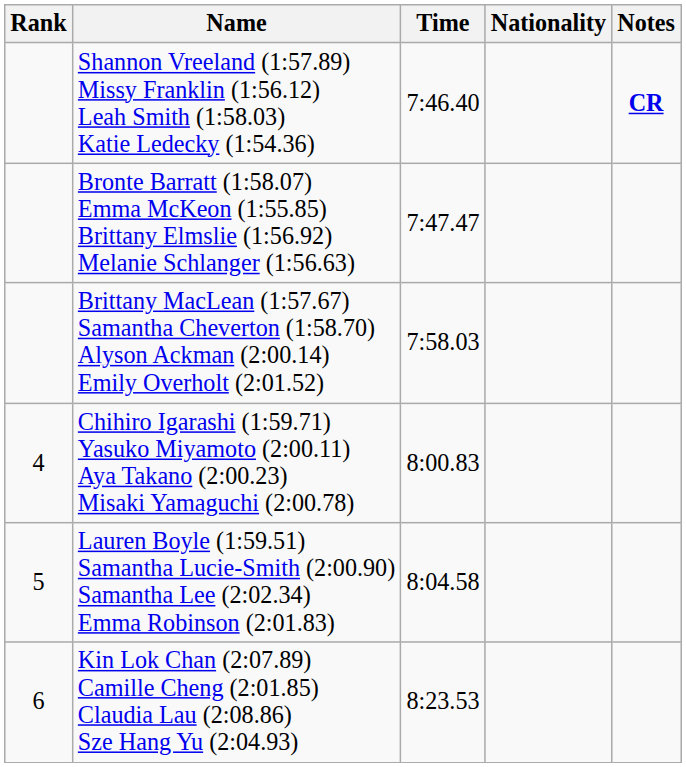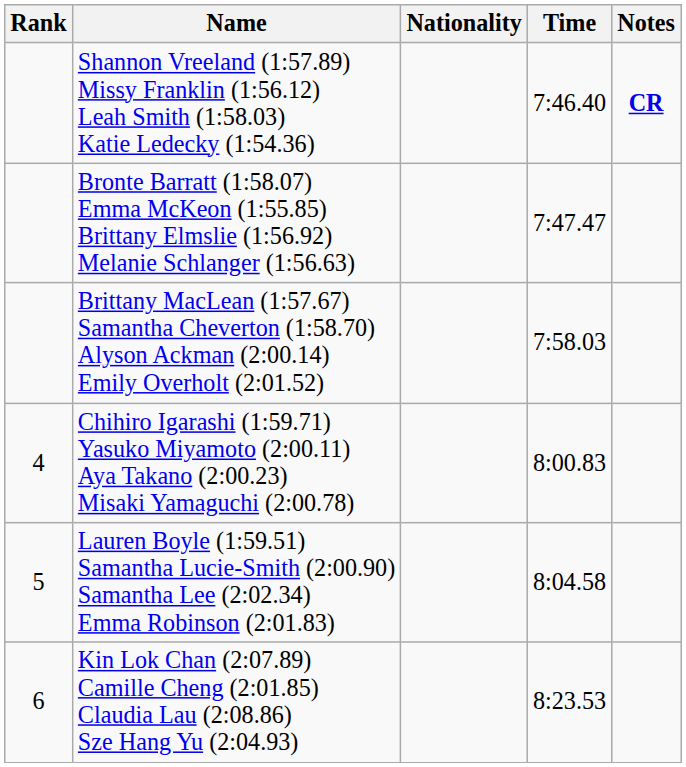columns swapped: (548, 23) <-> (443, 23)
